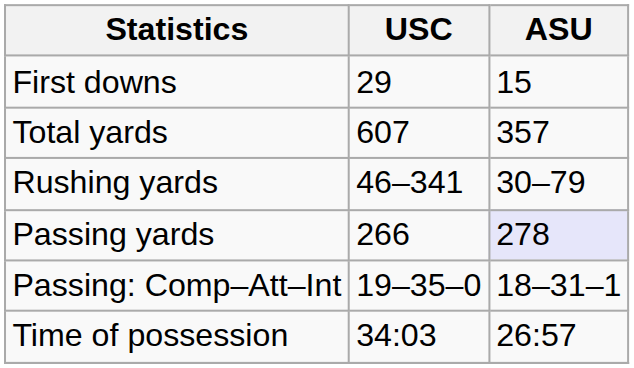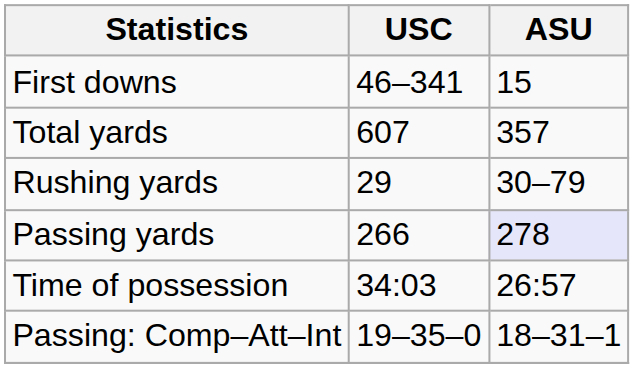(374, 81) 29 -> (410, 81) 46–341
(410, 183) 46–341 -> (374, 183) 29
rows swapped: (177, 285) <-> (150, 336)
